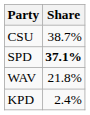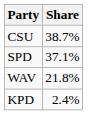(64, 57) bold -> (62, 57) normal
